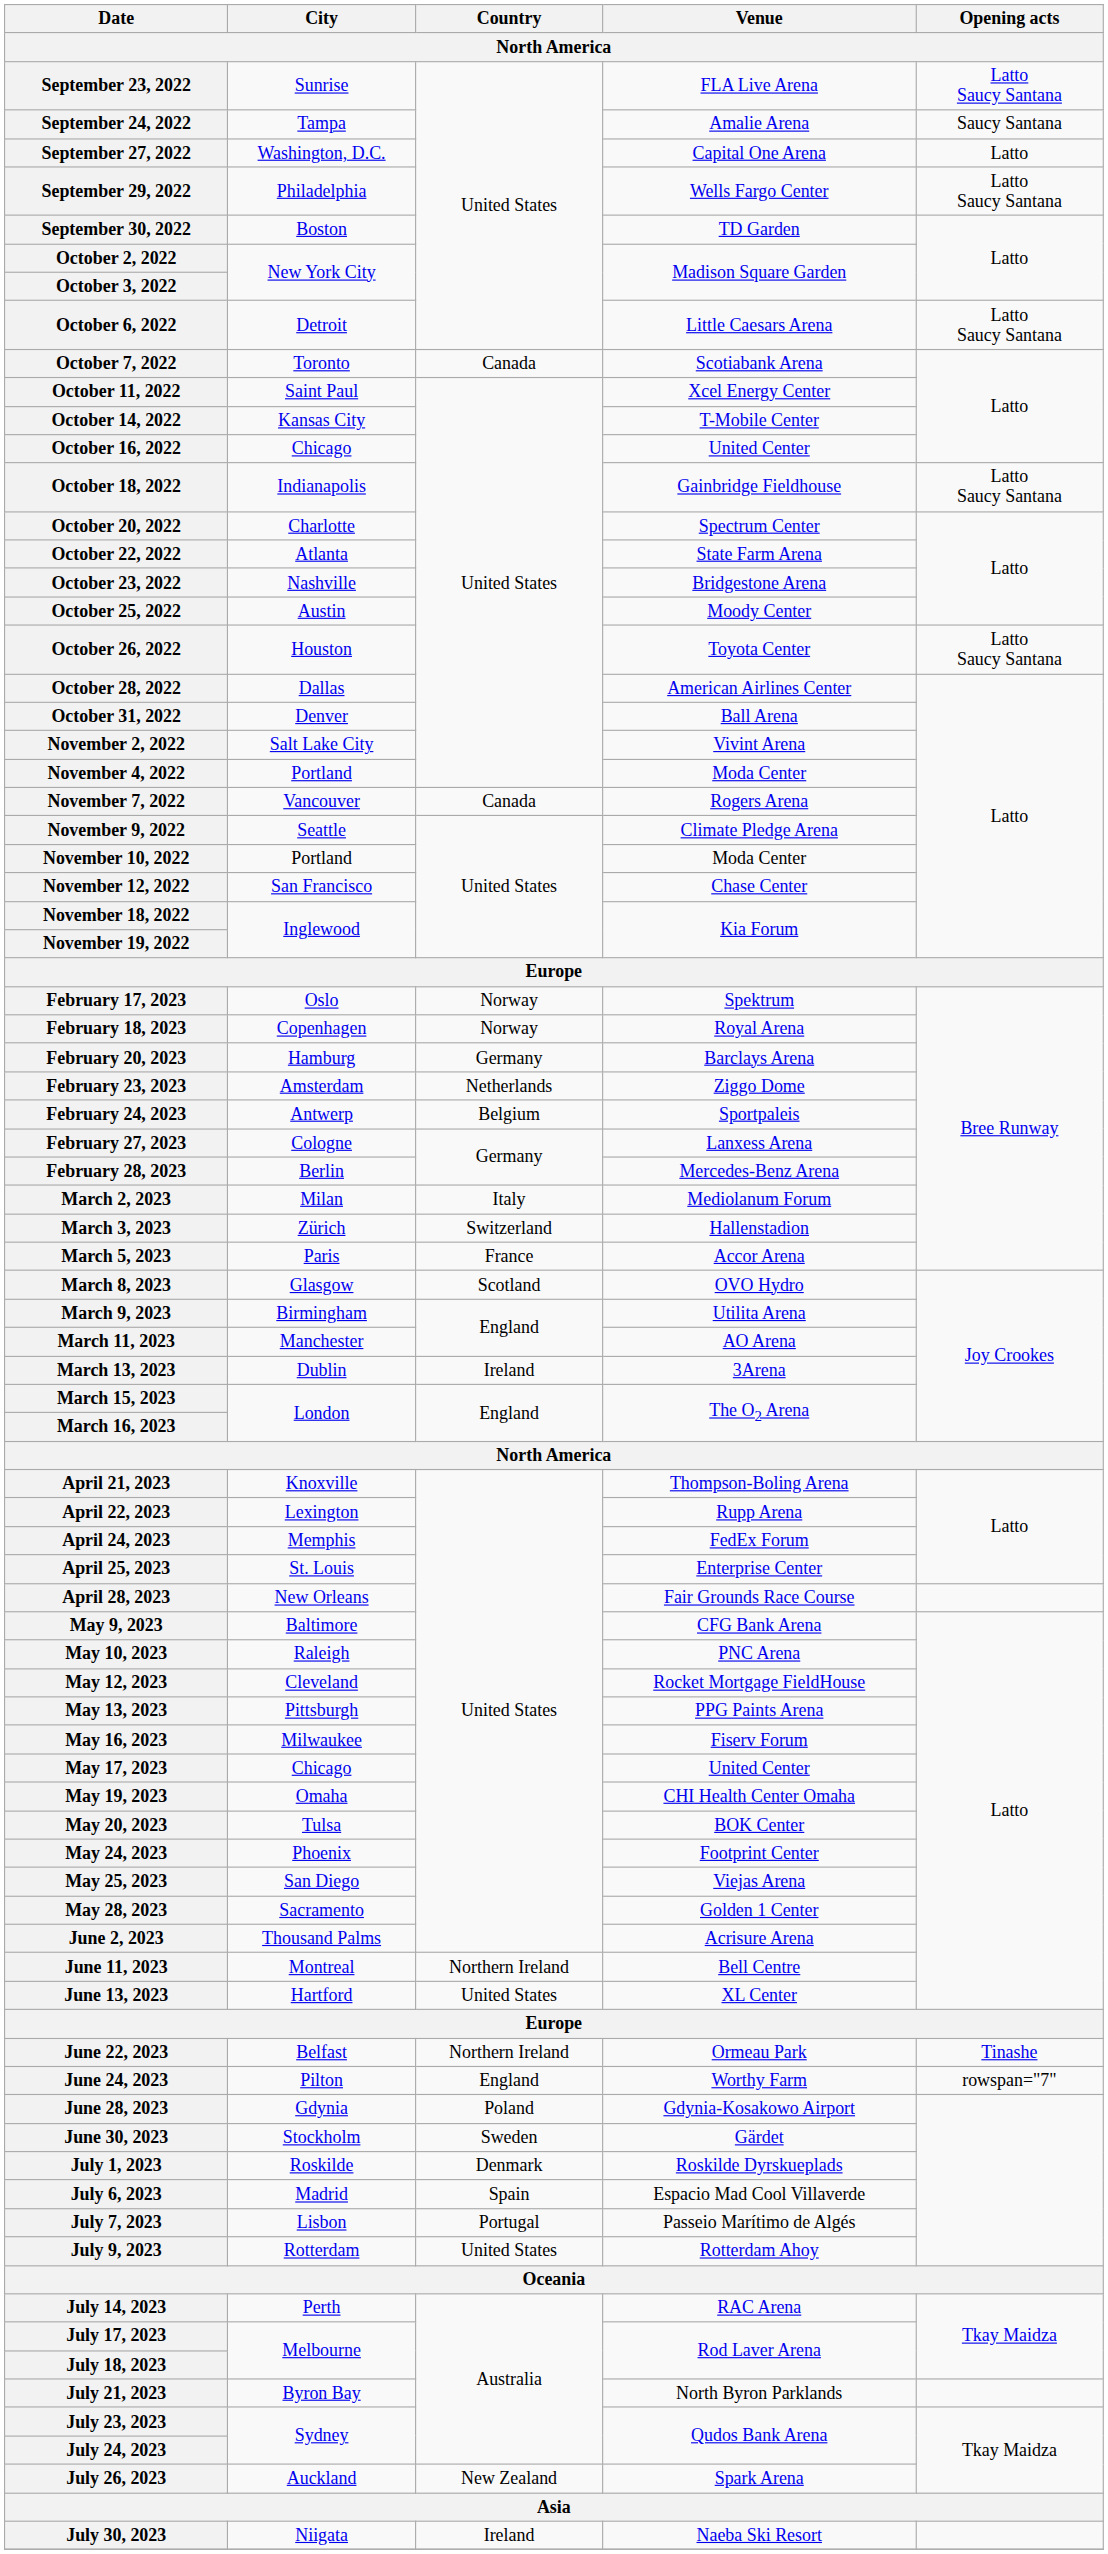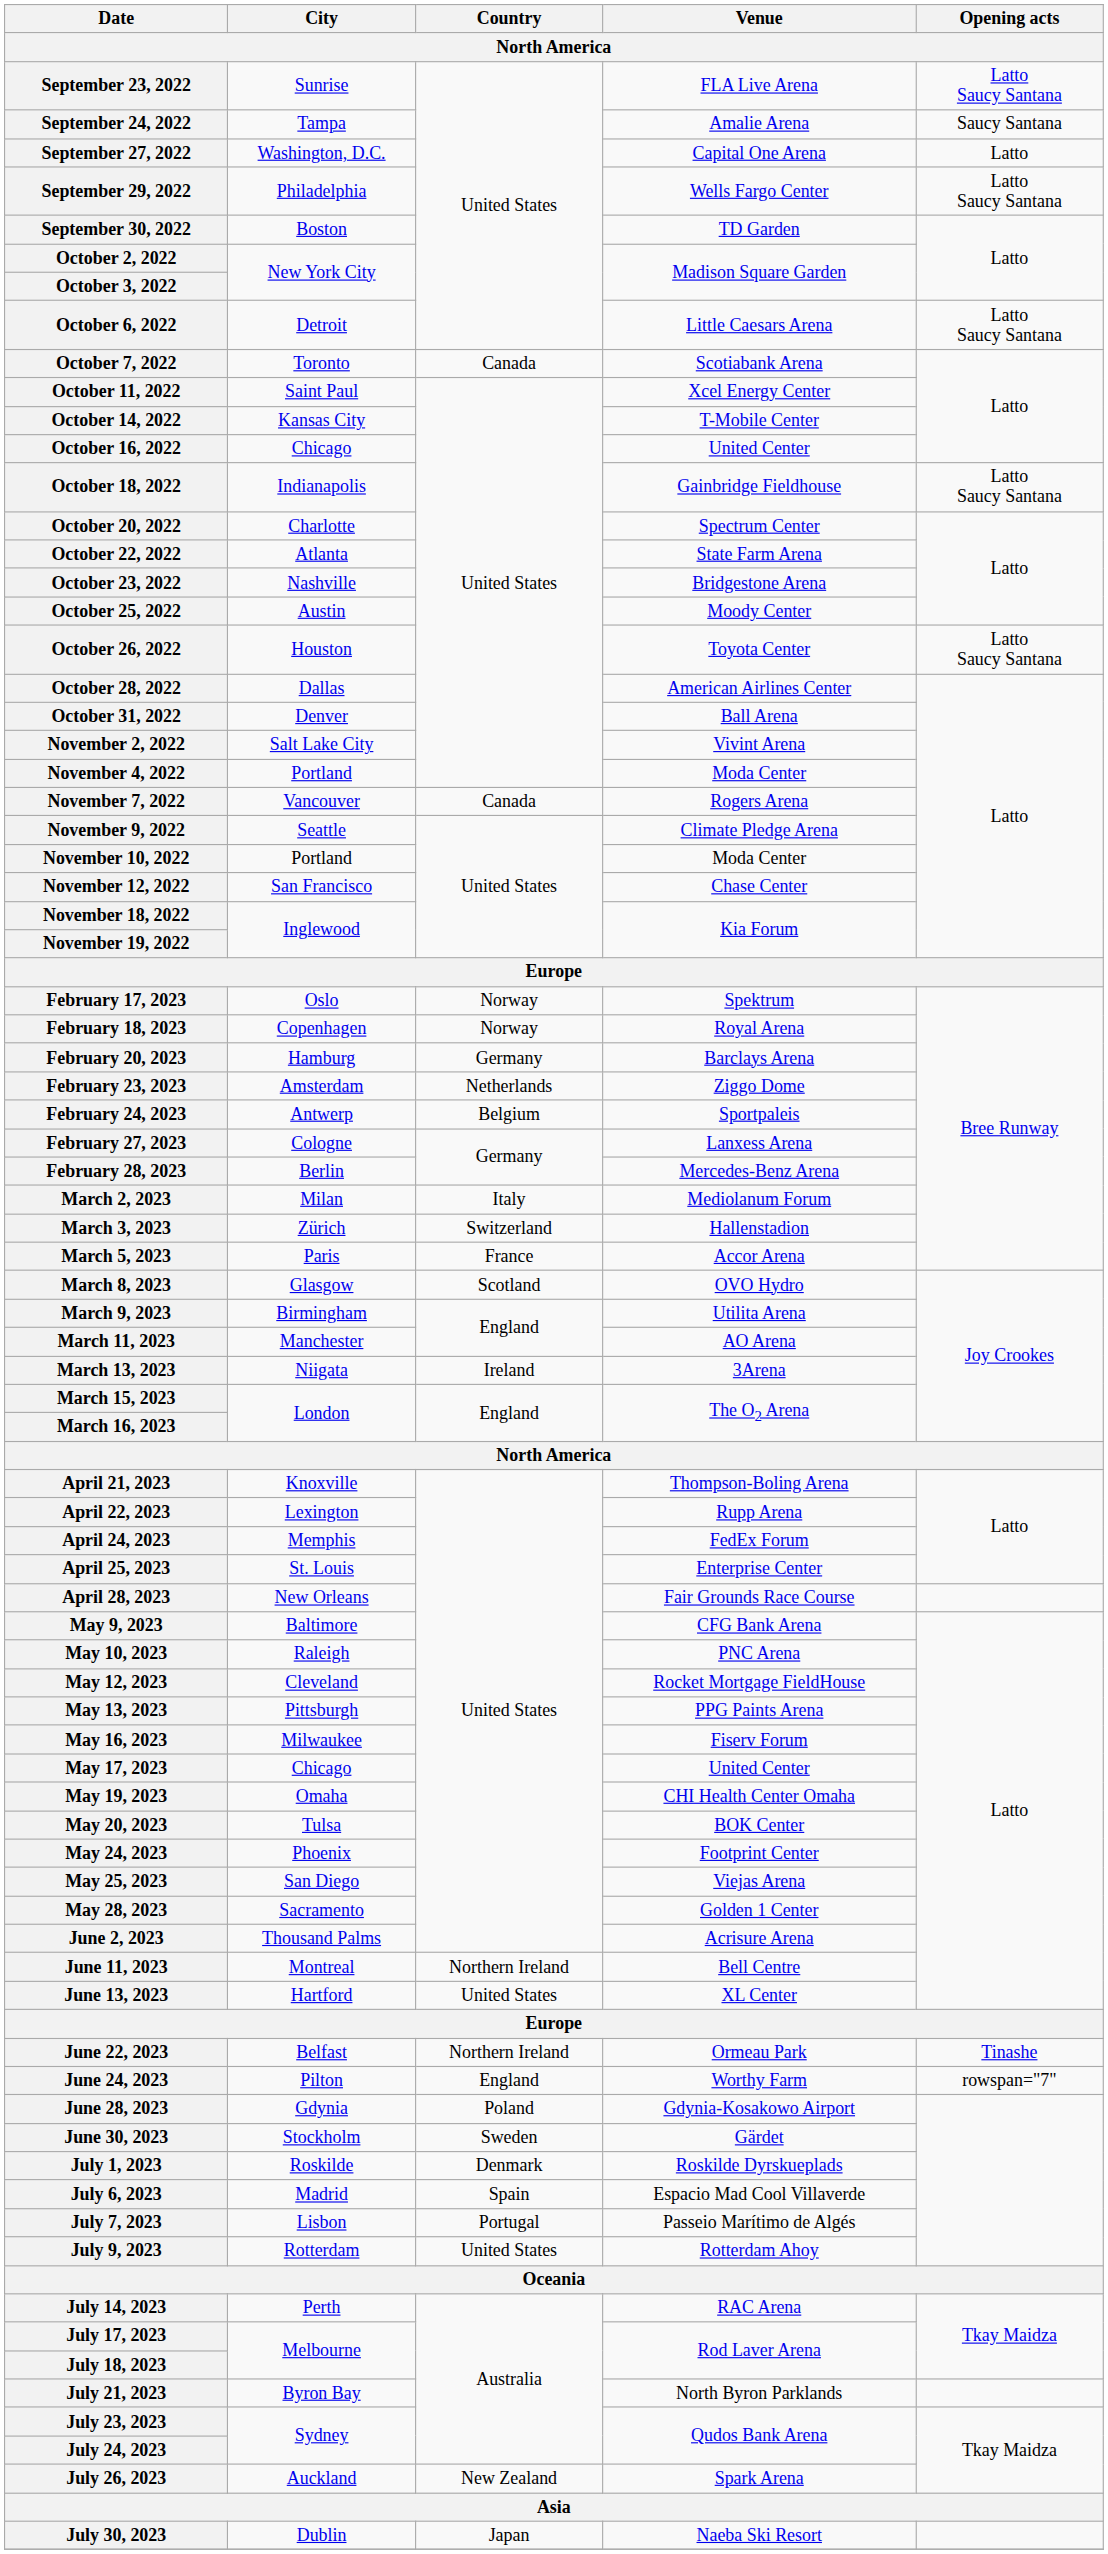(322, 1369) Dublin -> (322, 1369) Niigata
(322, 2535) Niigata -> (322, 2535) Dublin
(509, 2535) Ireland -> (509, 2535) Japan
